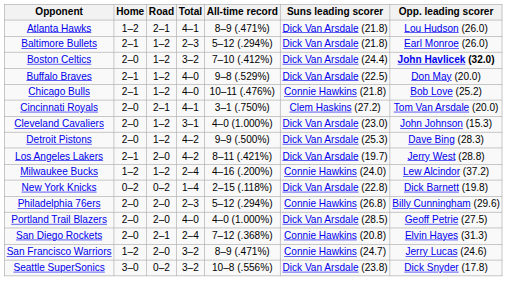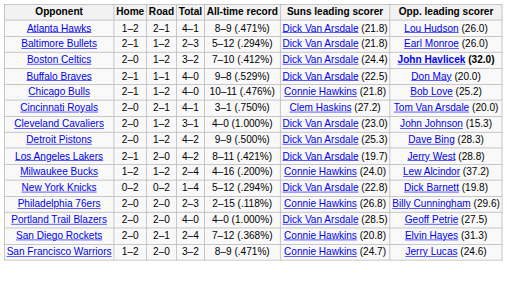(161, 76) 1–2 -> (161, 76) 1–1
(242, 188) 2–15 (.118%) -> (242, 188) 5–12 (.294%)
(242, 204) 5–12 (.294%) -> (242, 204) 2–15 (.118%)
- row: (59, 268)
